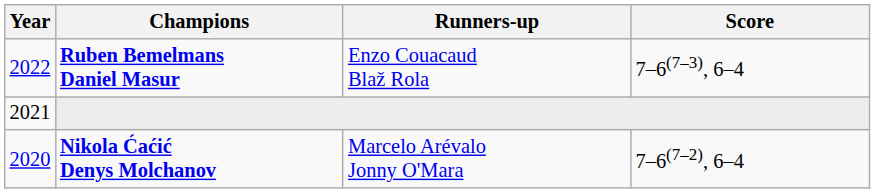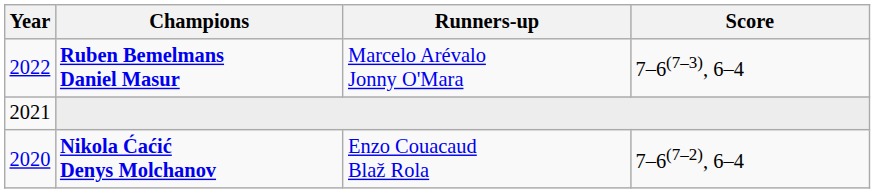(412, 67) Enzo Couacaud Blaž Rola -> (417, 67) Marcelo Arévalo Jonny O'Mara
(417, 159) Marcelo Arévalo Jonny O'Mara -> (412, 159) Enzo Couacaud Blaž Rola
